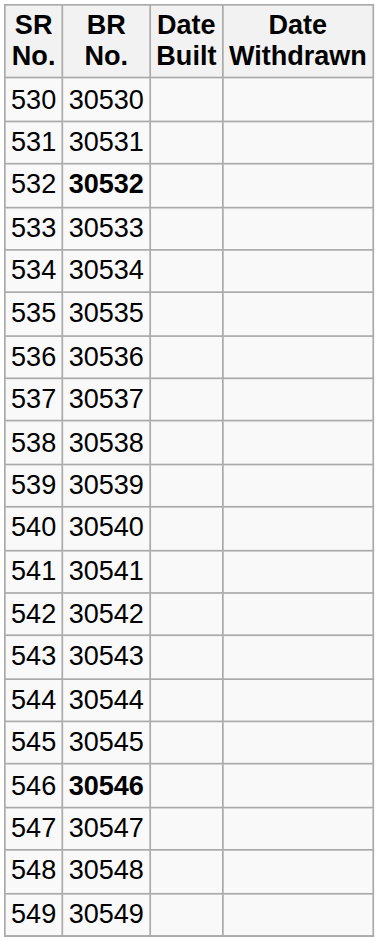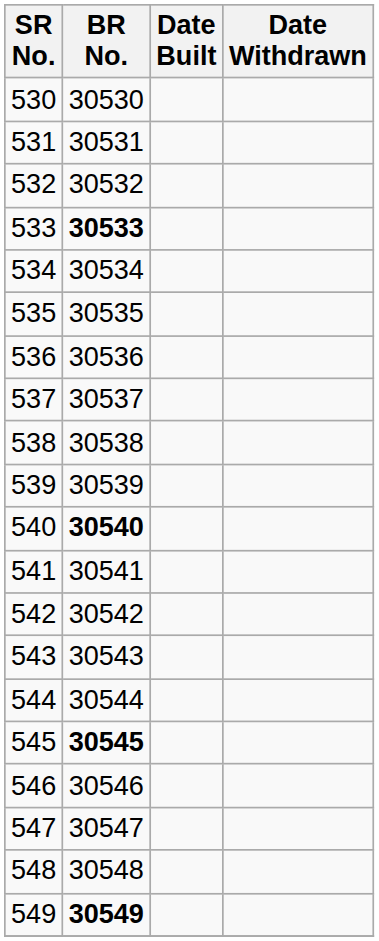(106, 185) bold -> (106, 185) normal
(106, 227) normal -> (106, 227) bold
(106, 528) normal -> (106, 528) bold
(106, 742) normal -> (106, 742) bold
(106, 785) bold -> (106, 785) normal
(106, 914) normal -> (106, 914) bold
